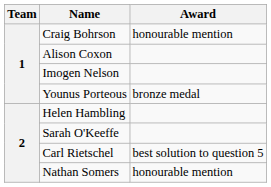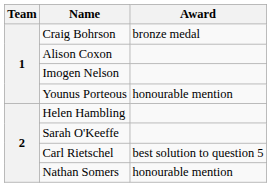(183, 34) honourable mention -> (166, 34) bronze medal
(166, 93) bronze medal -> (183, 93) honourable mention
